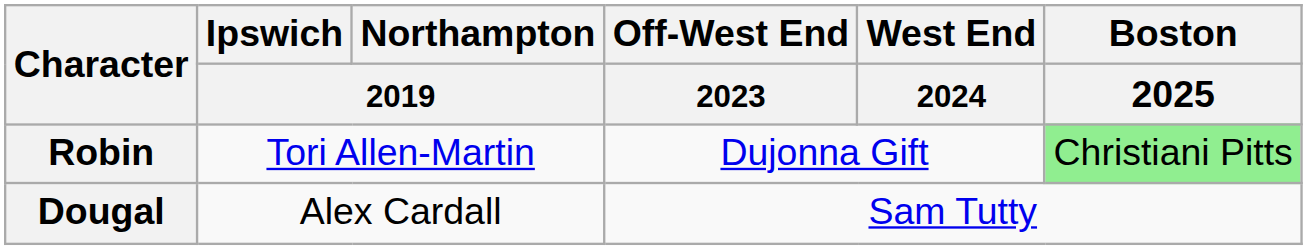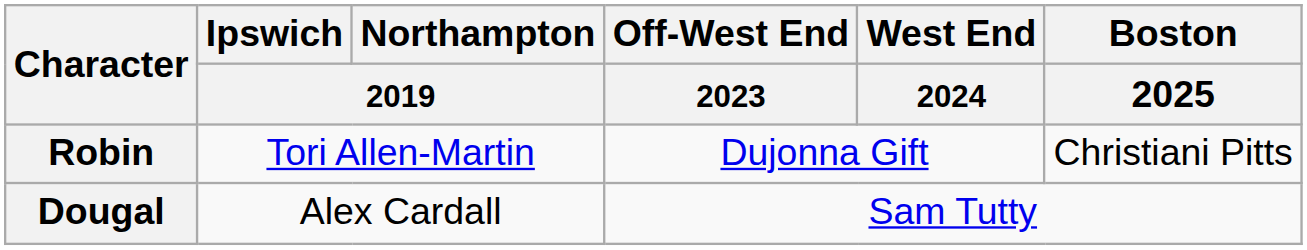(1173, 152) lightgreen background -> (1173, 152) no background
